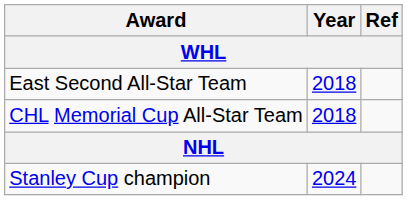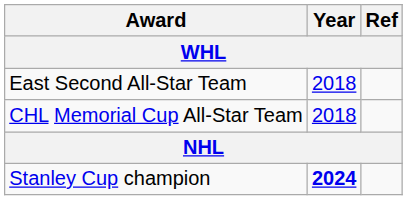(334, 178) normal -> (334, 178) bold
